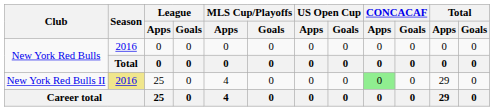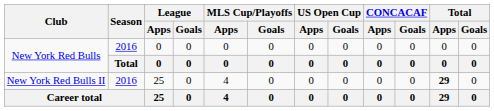(126, 81) khaki background -> (126, 81) no background
(379, 81) lightgreen background -> (379, 81) no background
(444, 81) normal -> (444, 81) bold
